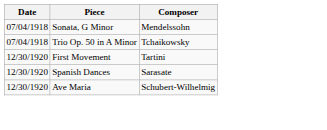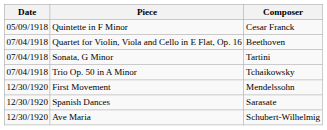+ row: (90, 27)
+ row: (147, 42)
(165, 27) Mendelssohn -> (258, 57) Tartini
(153, 57) Tartini -> (270, 87) Mendelssohn
